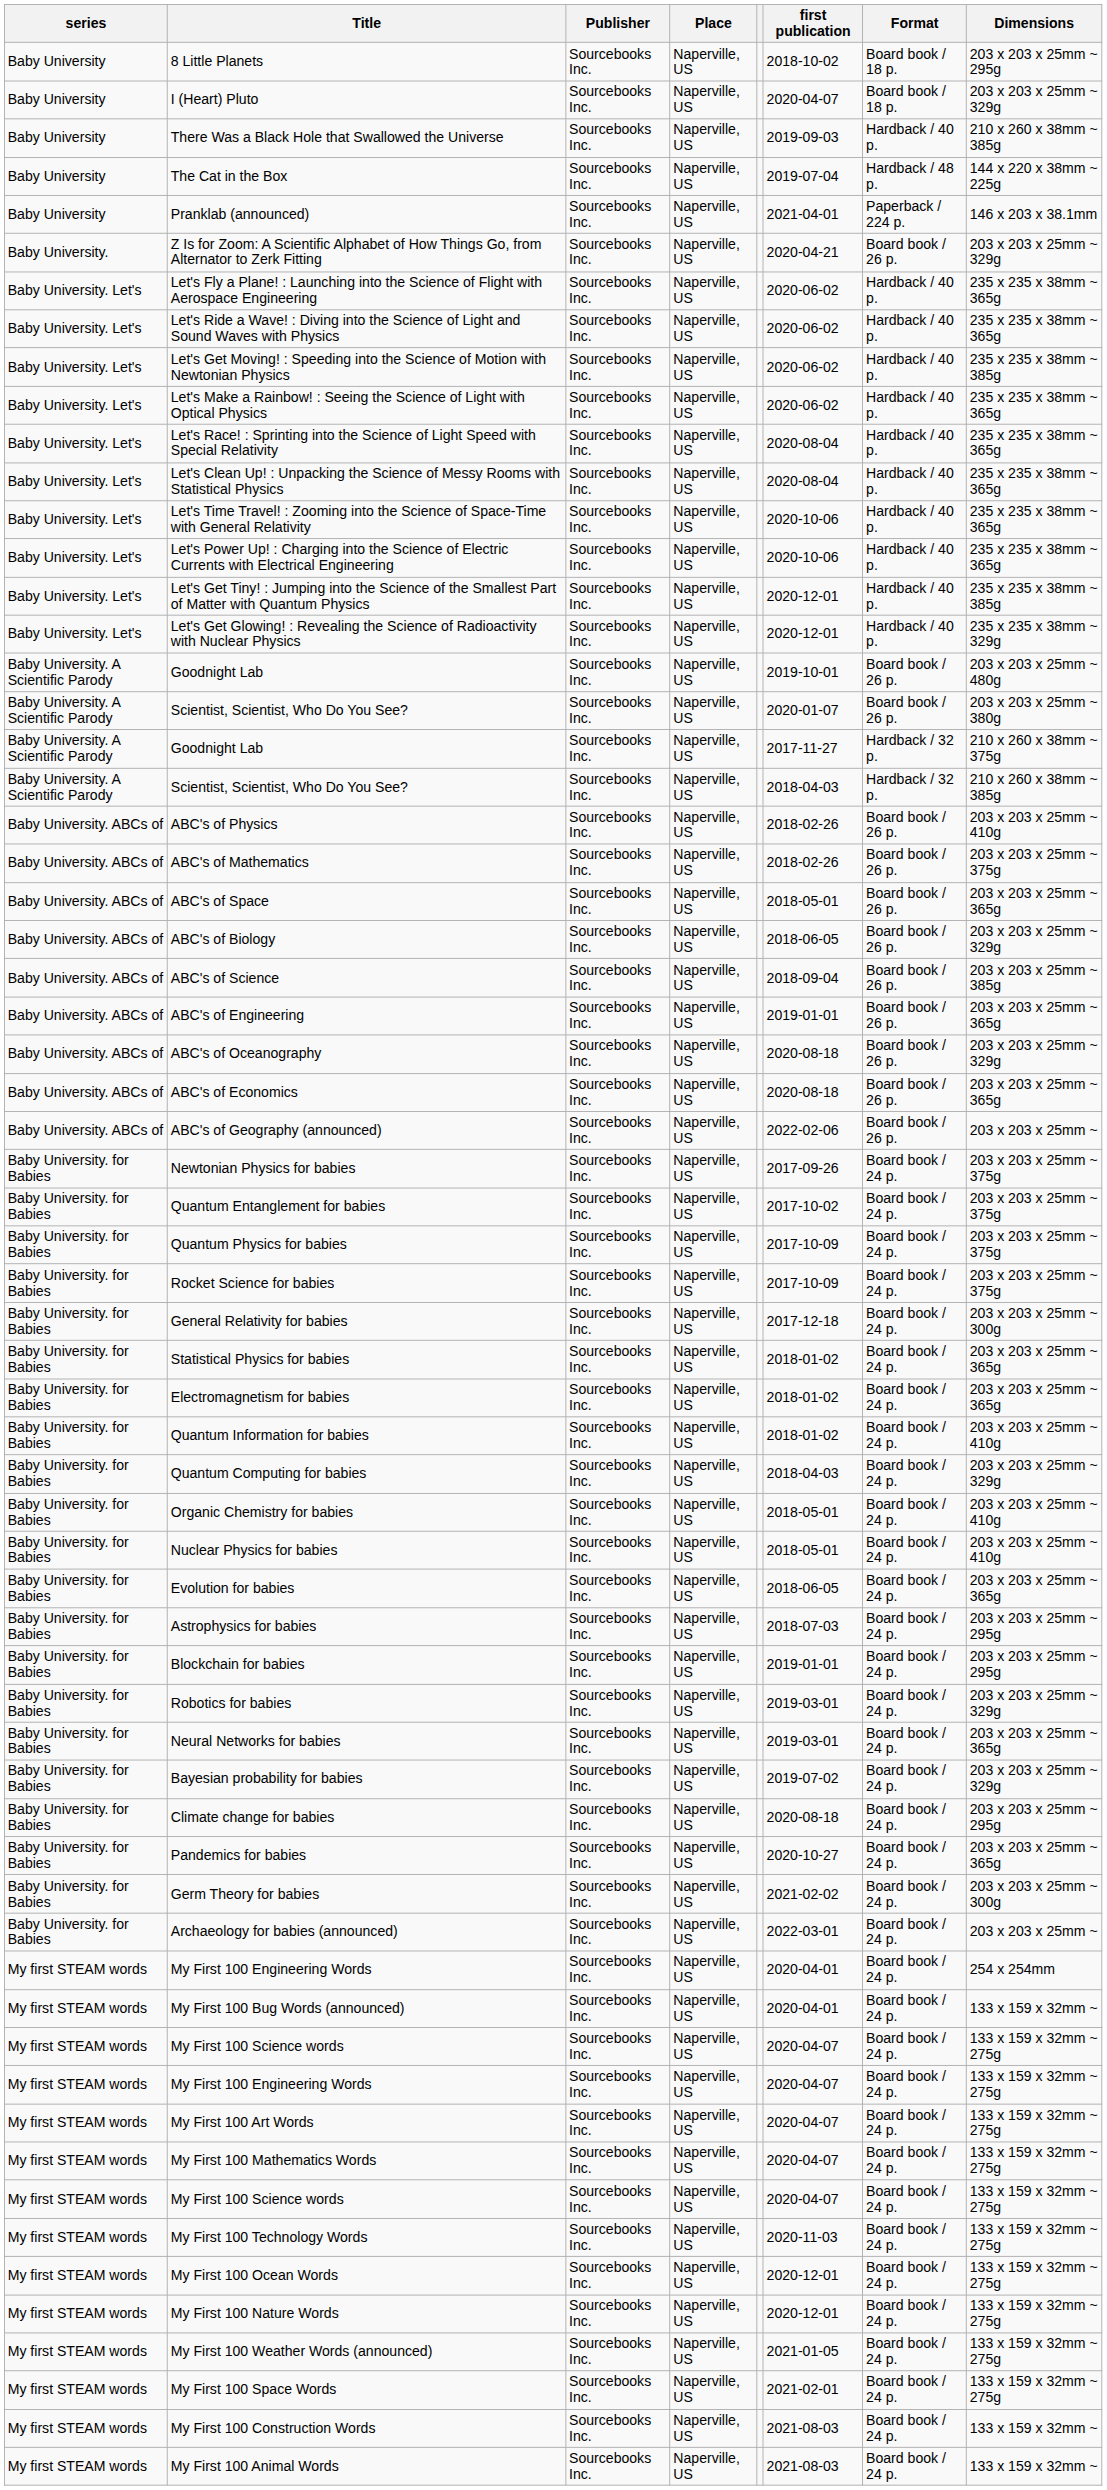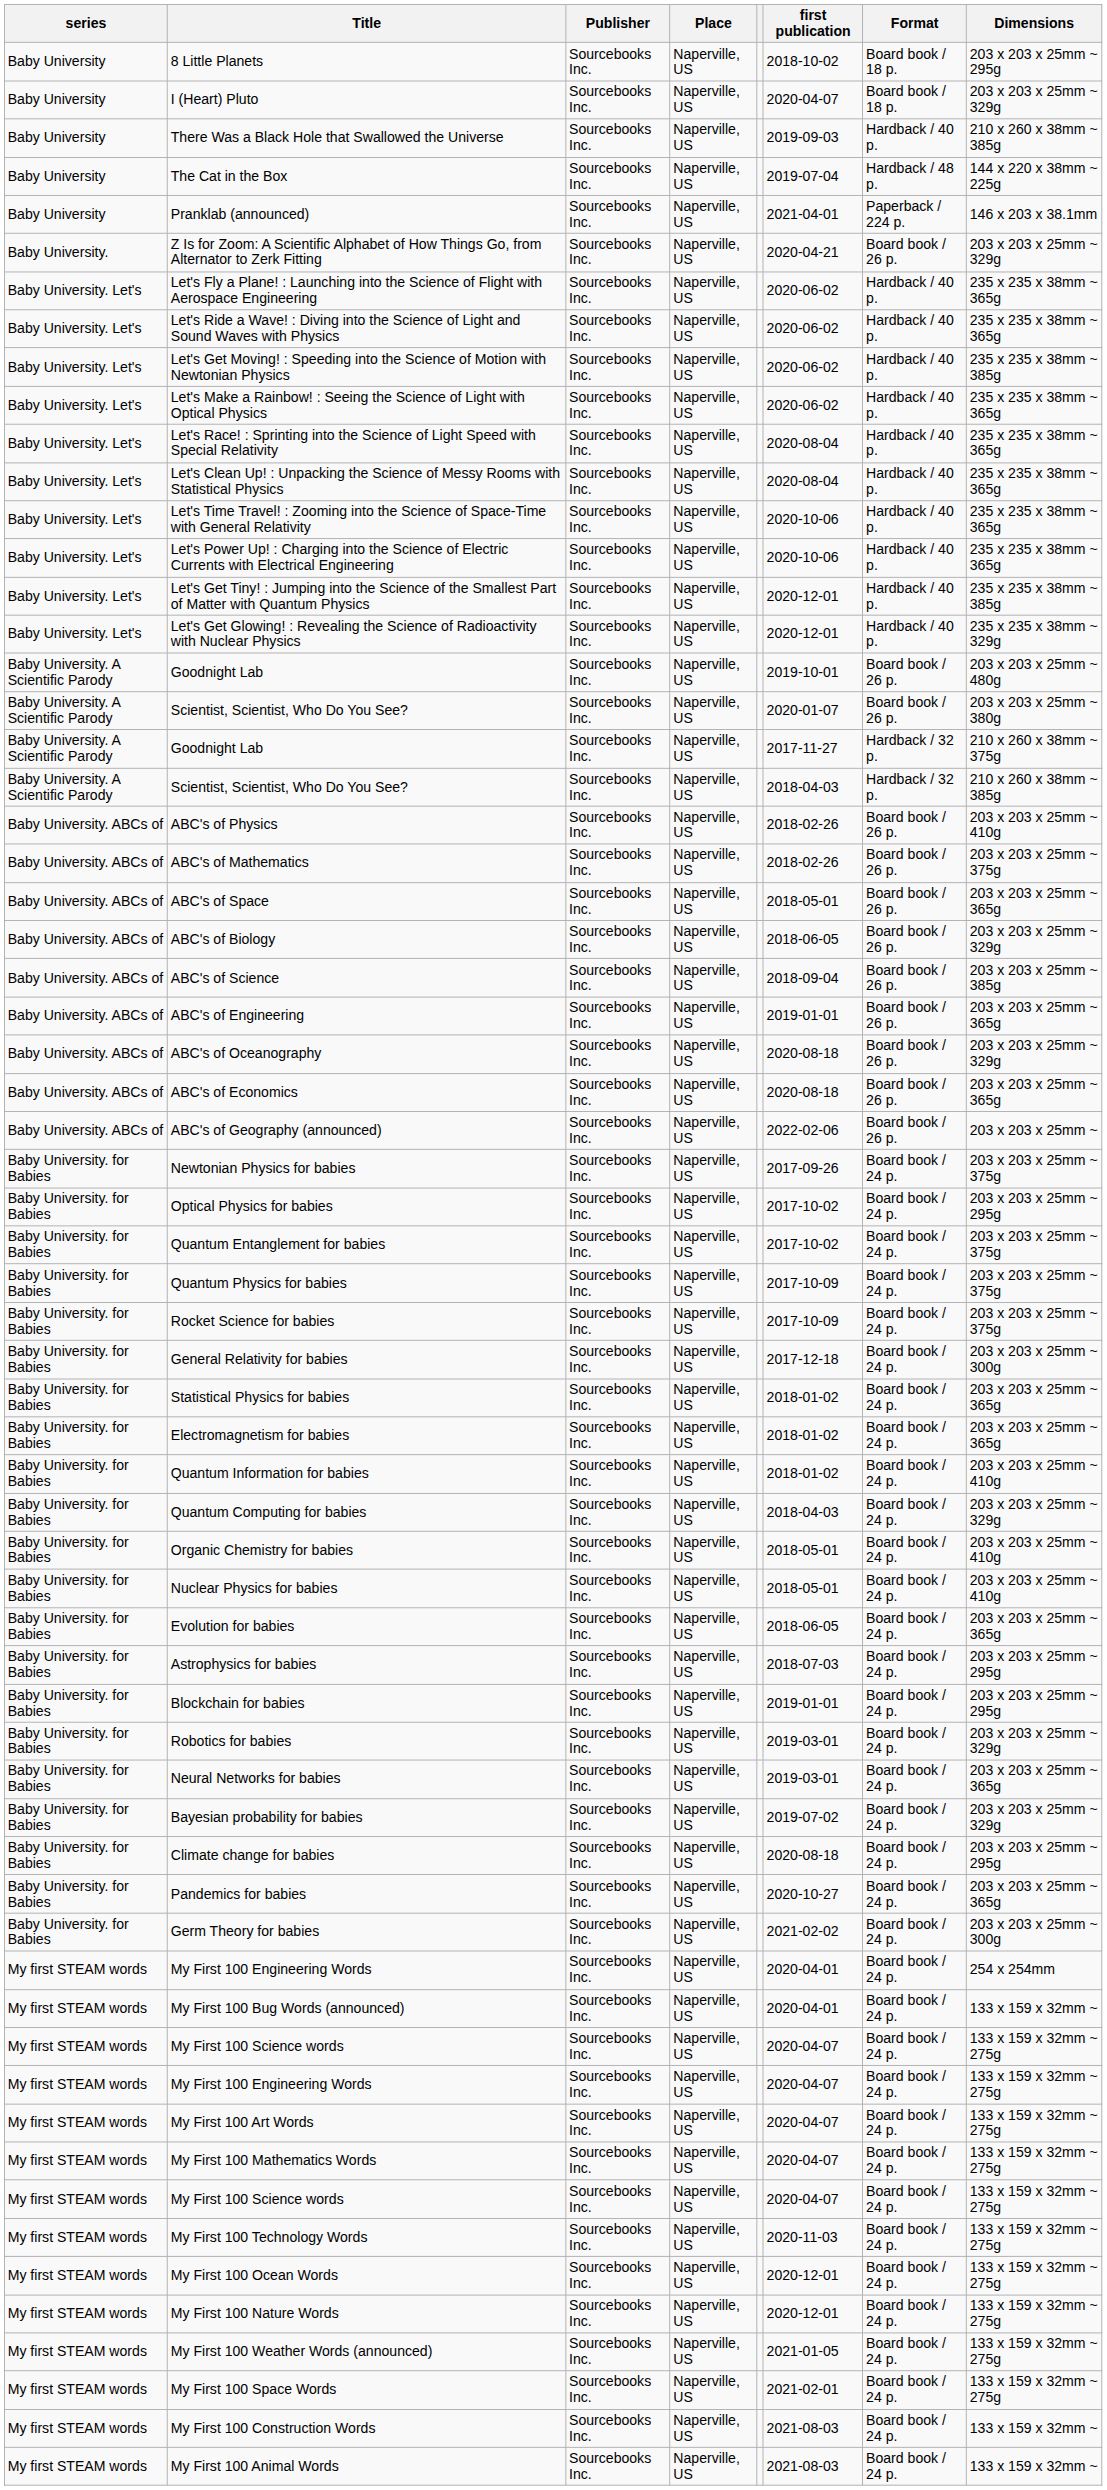+ row: (68, 1206)
- row: (68, 1932)
